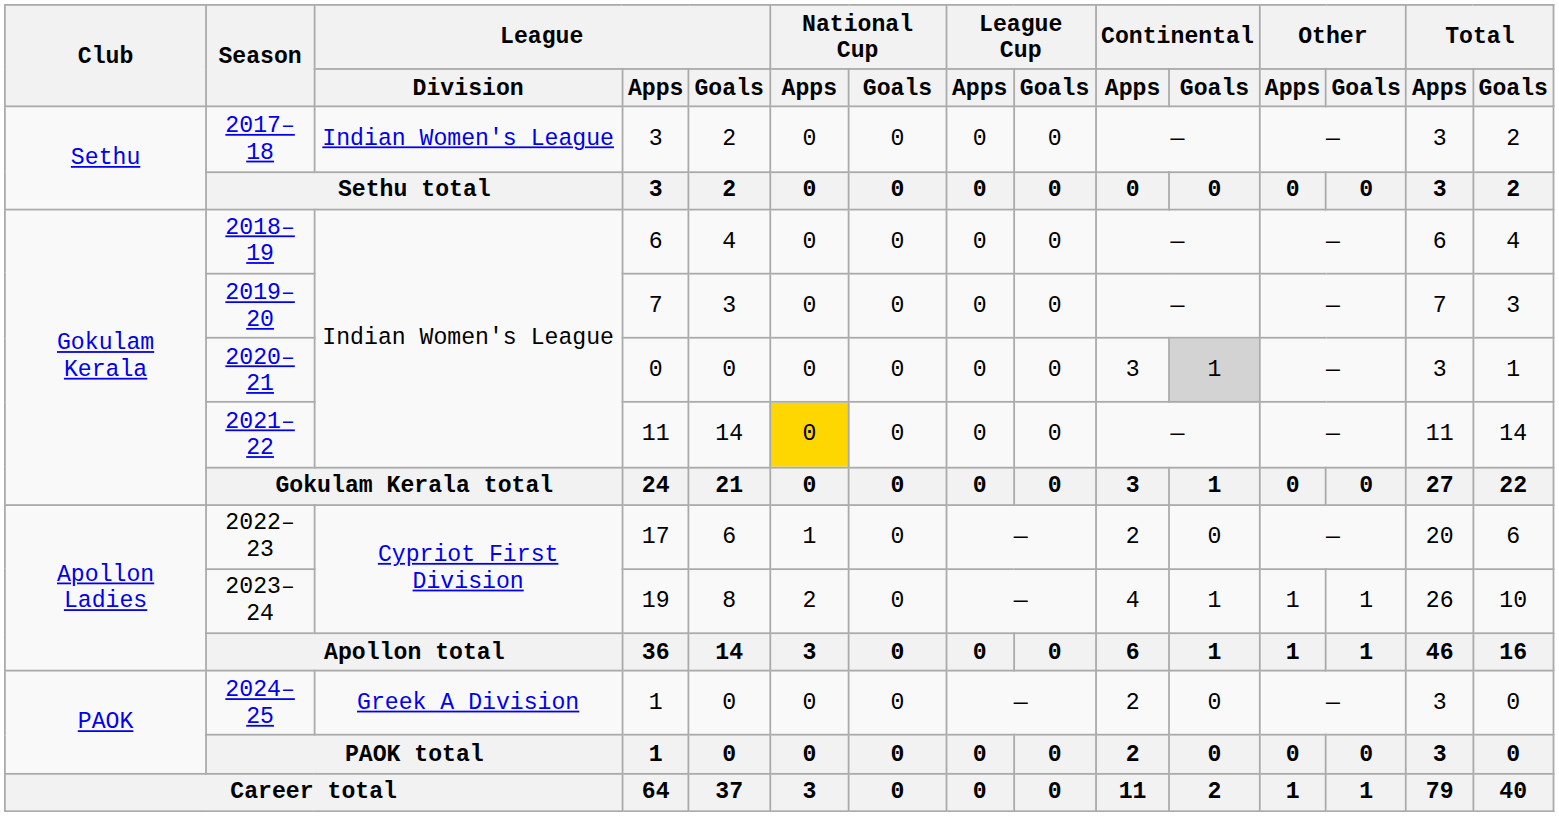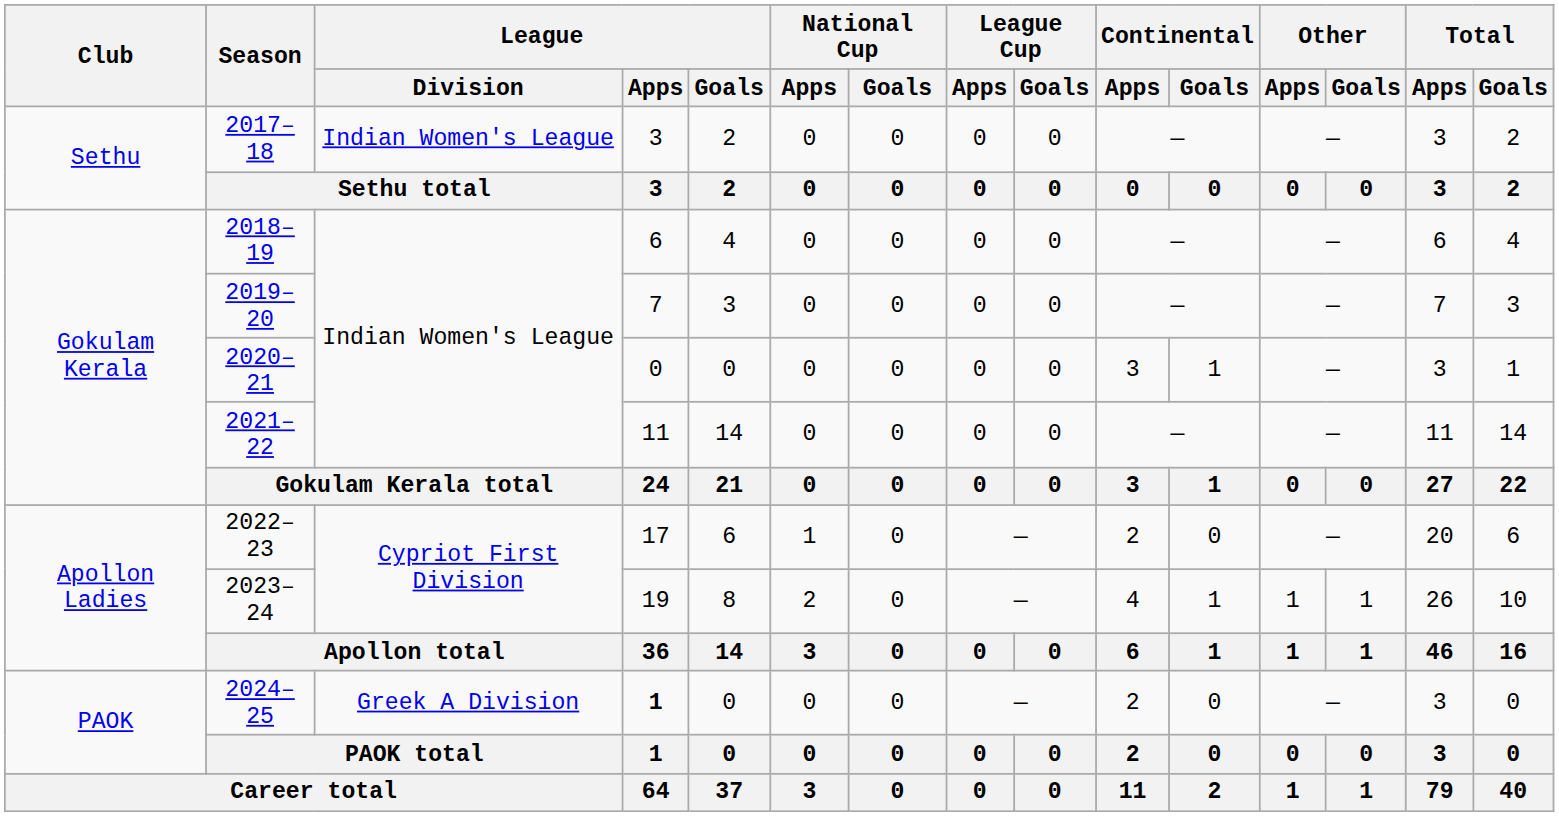(1215, 370) lightgrey background -> (1215, 370) no background
(809, 435) gold background -> (809, 435) no background
(656, 703) normal -> (656, 703) bold
